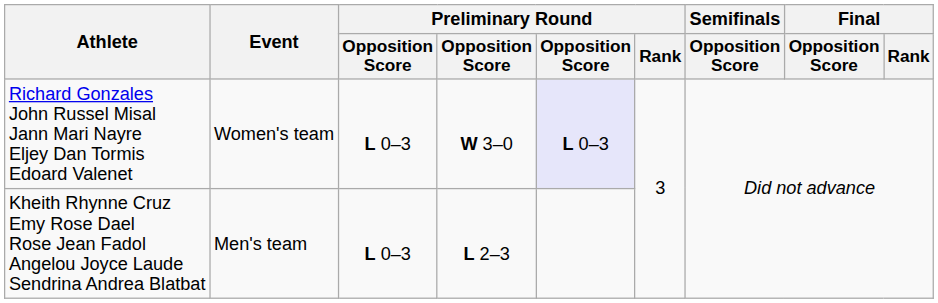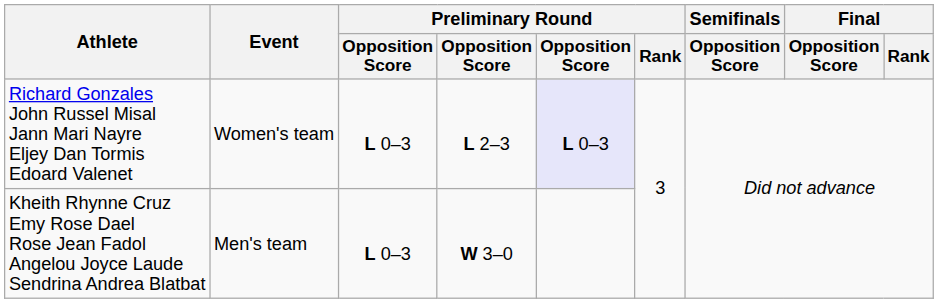(487, 144) W 3–0 -> (487, 144) L 2–3
(487, 254) L 2–3 -> (487, 254) W 3–0
